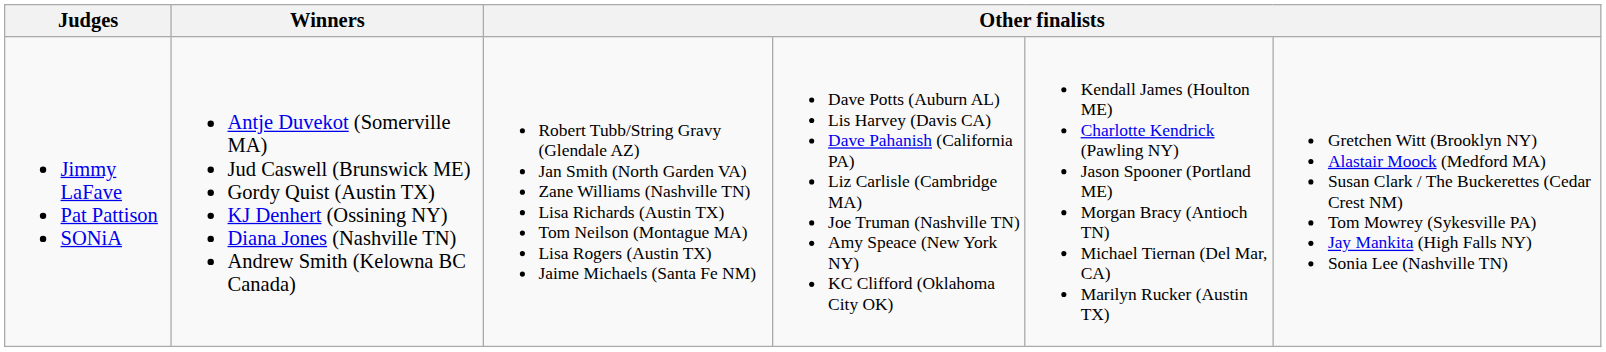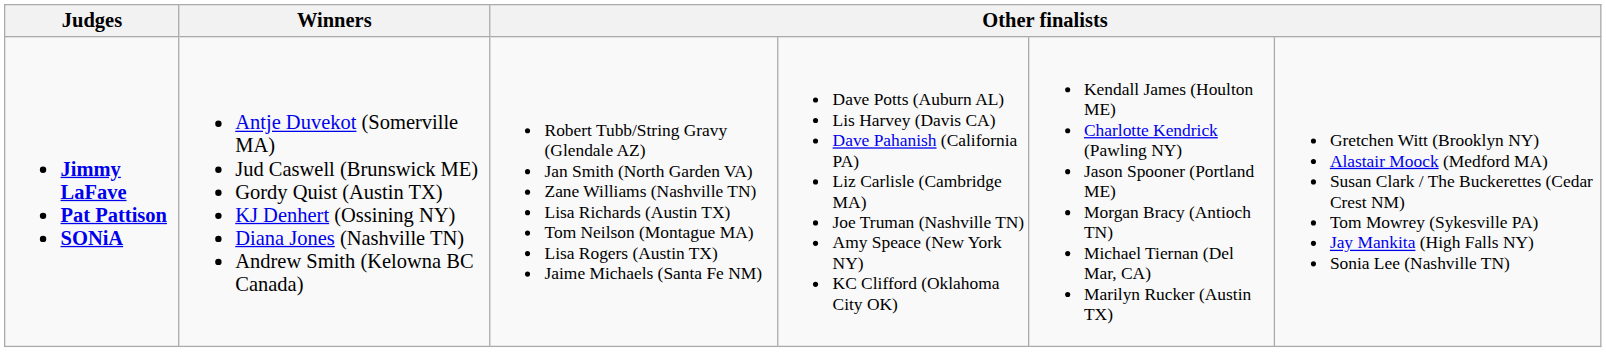(88, 203) normal -> (92, 203) bold
